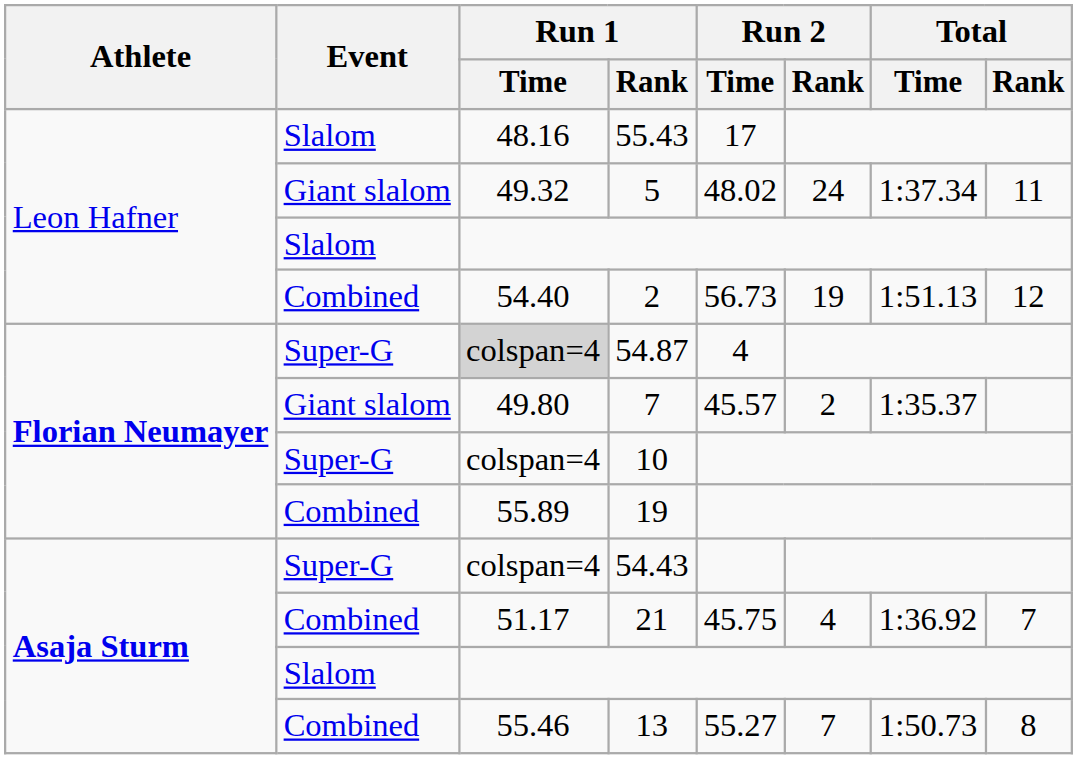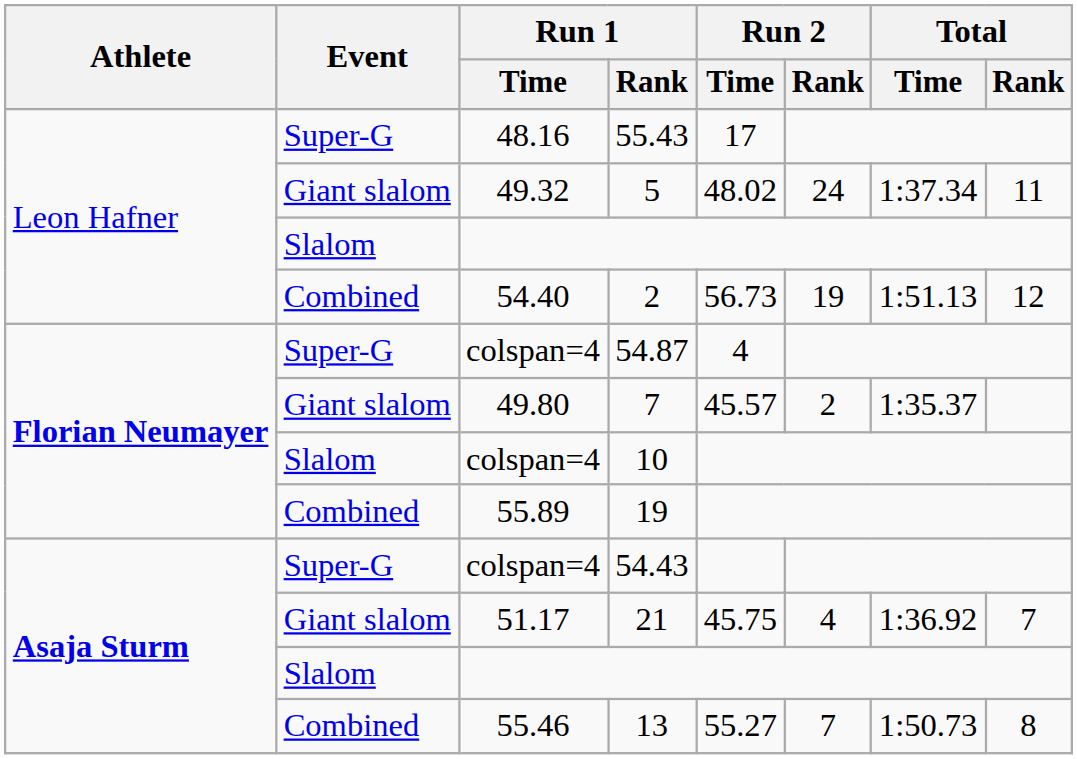(330, 136) Slalom -> (338, 136) Super-G
(533, 350) lightgrey background -> (533, 350) no background
(338, 458) Super-G -> (330, 458) Slalom
(351, 619) Combined -> (367, 619) Giant slalom
